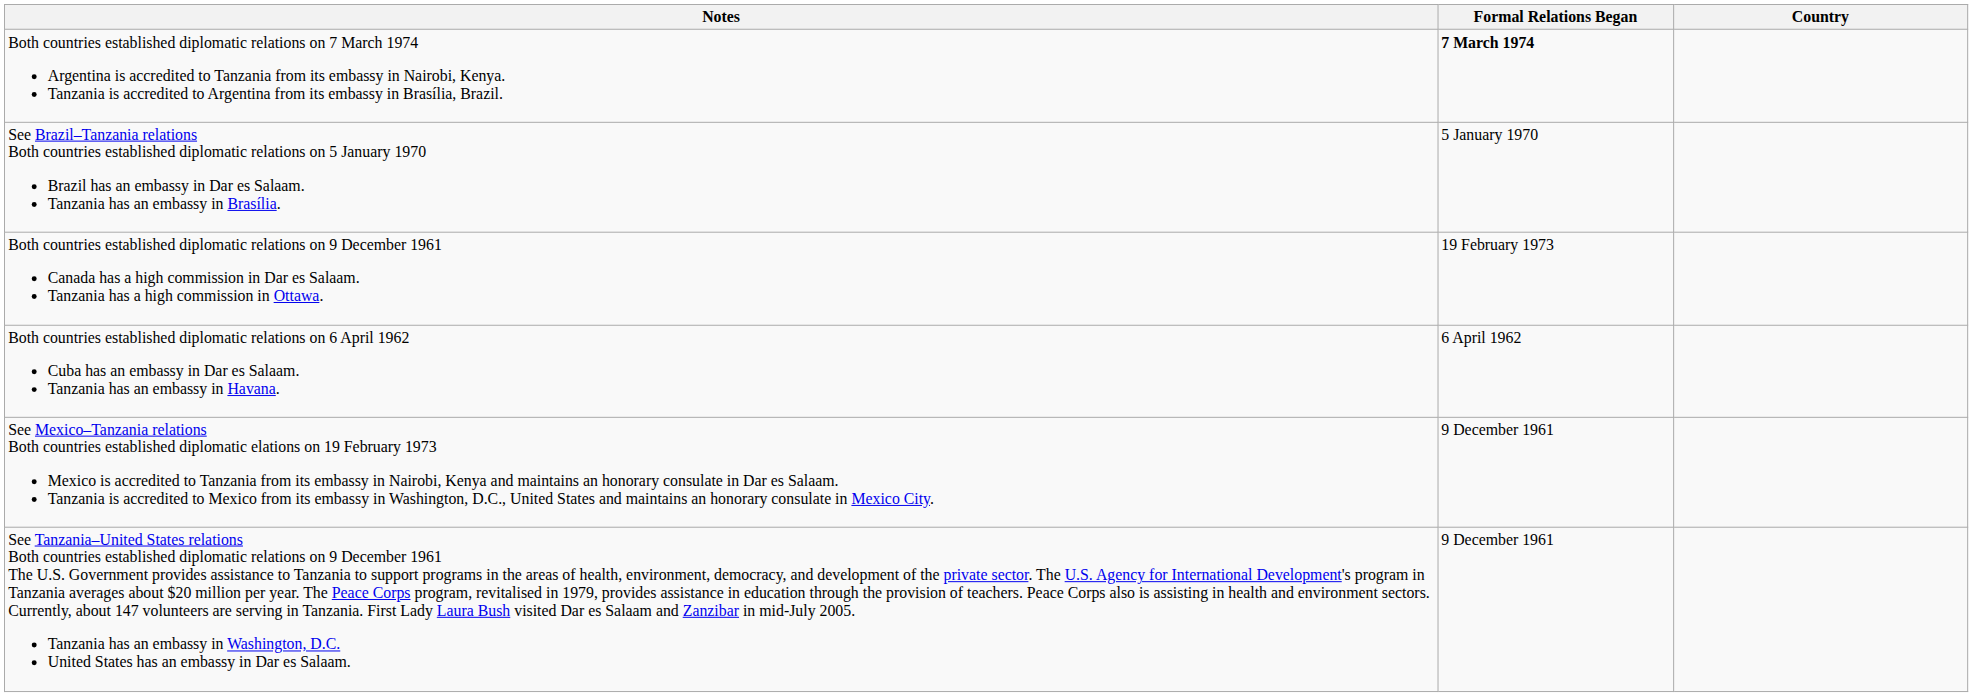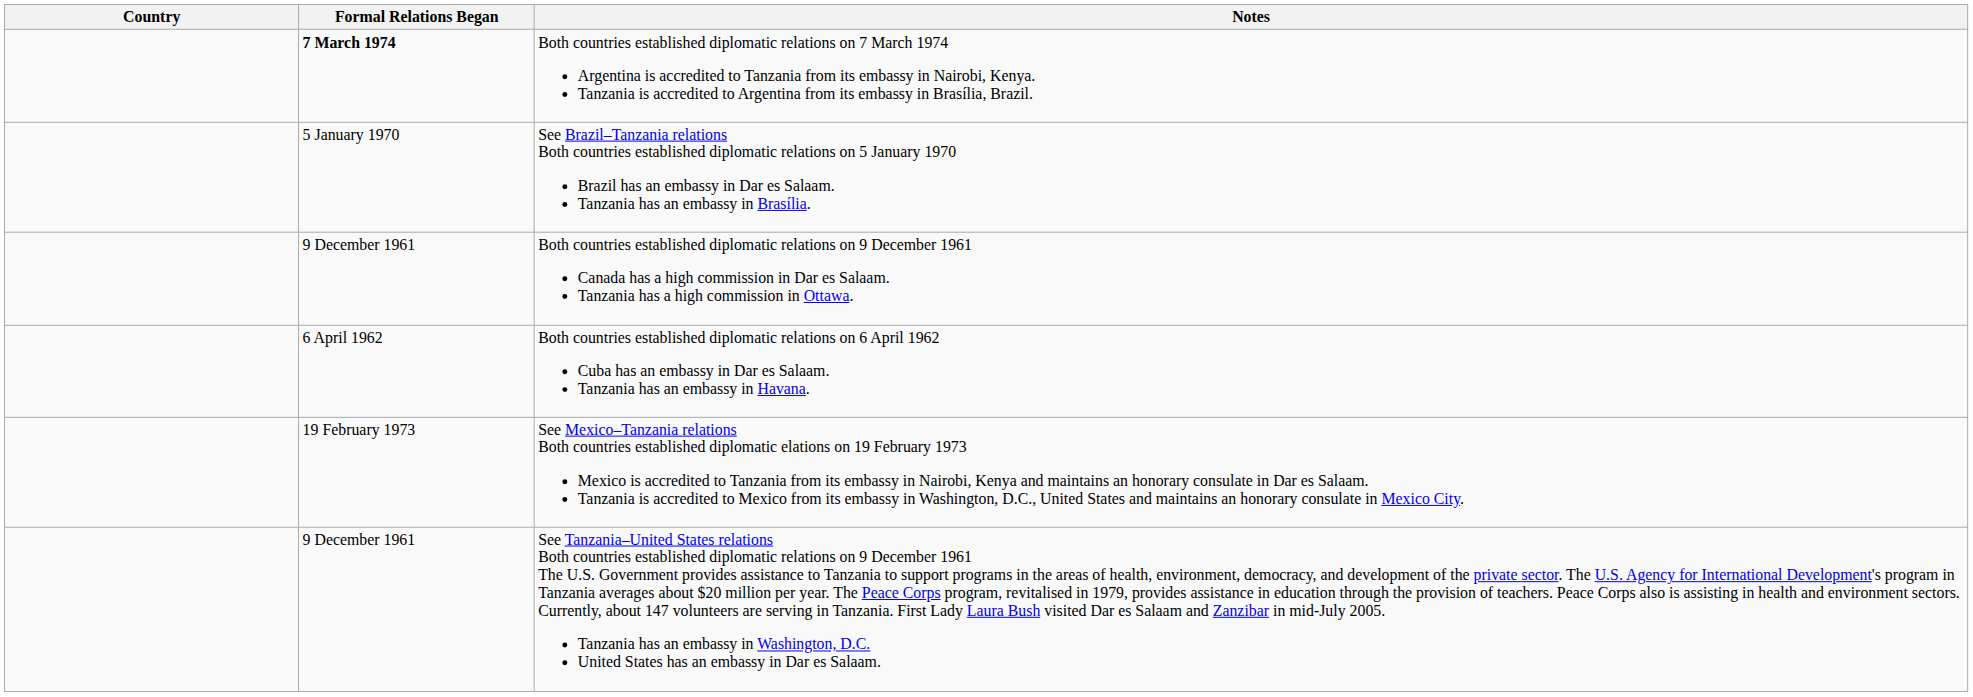columns swapped: (1820, 17) <-> (721, 17)
(1498, 244) 19 February 1973 -> (359, 244) 9 December 1961
(1498, 429) 9 December 1961 -> (359, 429) 19 February 1973
